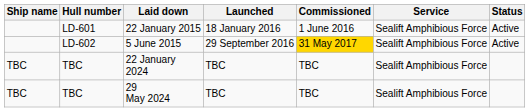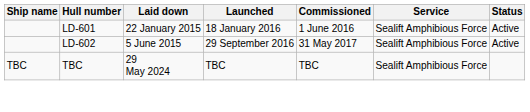(328, 44) gold background -> (328, 44) no background
- row: (151, 66)
